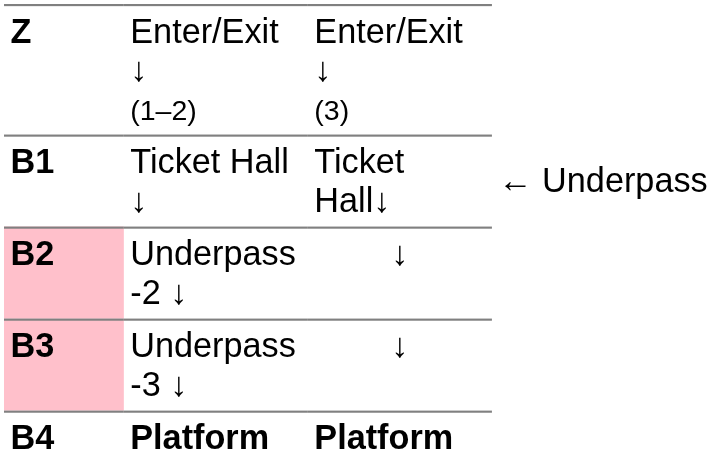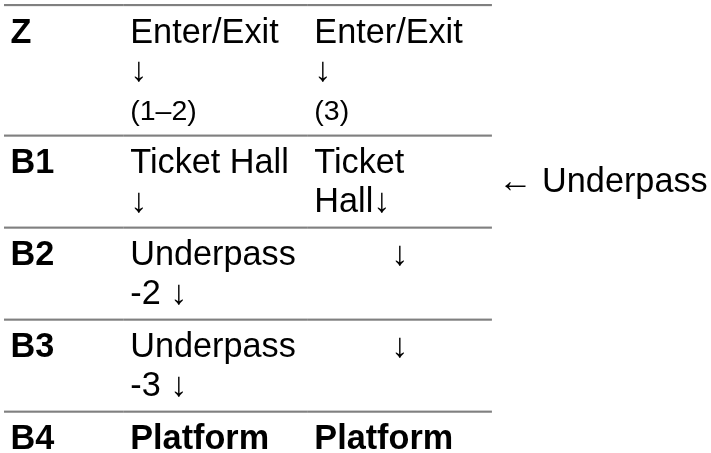(32, 253) pink background -> (32, 253) no background
(32, 345) pink background -> (32, 345) no background
